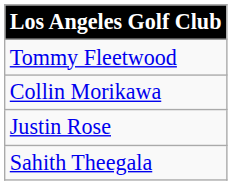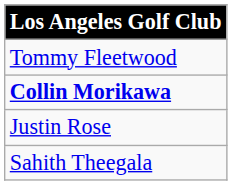(86, 92) normal -> (90, 92) bold
